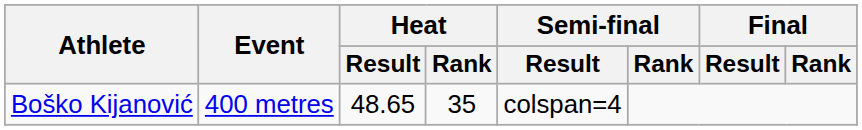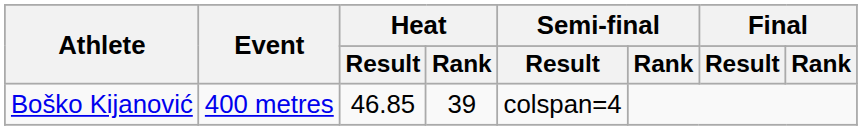(383, 105) 48.65 -> (383, 105) 46.85
(462, 105) 35 -> (462, 105) 39
